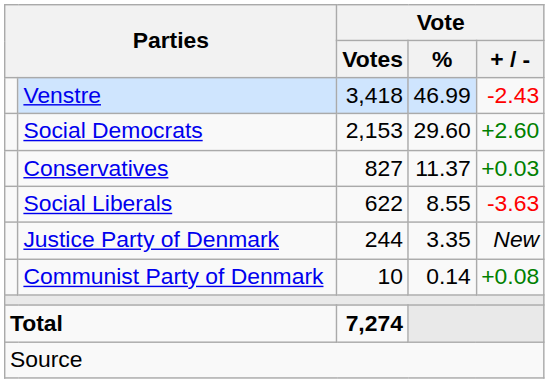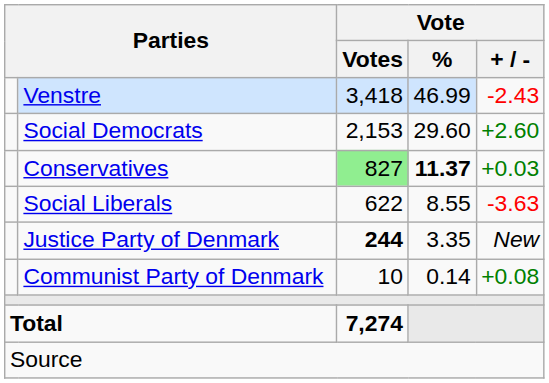(384, 167) no background -> (384, 167) lightgreen background
(443, 167) normal -> (443, 167) bold
(384, 240) normal -> (384, 240) bold
